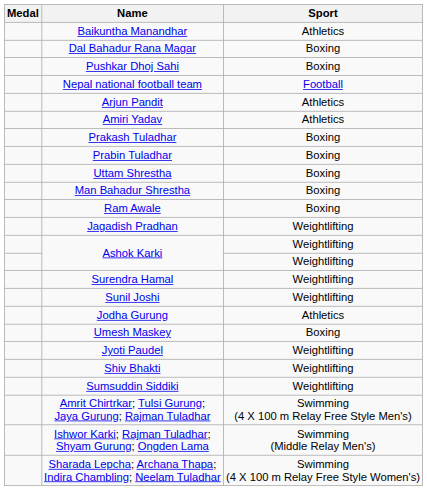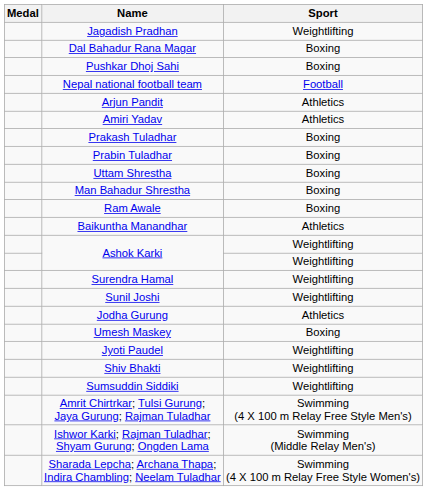rows swapped: (132, 31) <-> (132, 227)
